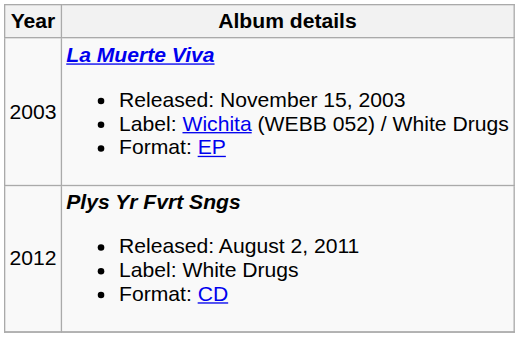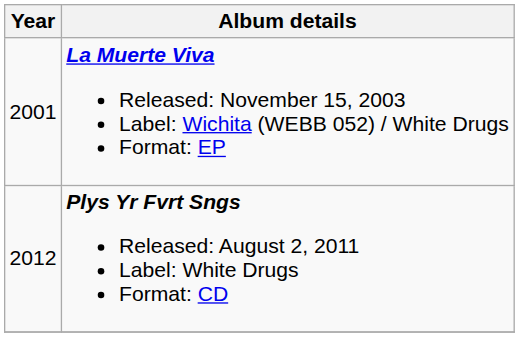(33, 111) 2003 -> (33, 111) 2001
